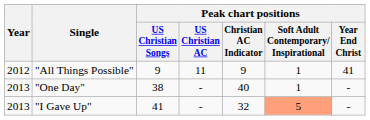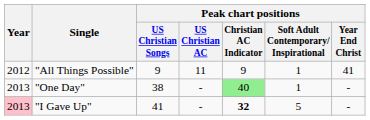(243, 88) no background -> (243, 88) lightgreen background
(18, 106) no background -> (18, 106) pink background
(243, 106) normal -> (243, 106) bold
(298, 106) lightsalmon background -> (298, 106) no background
